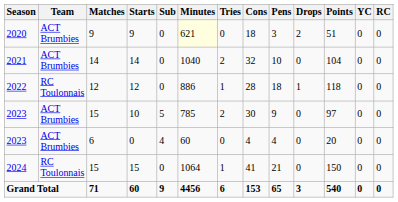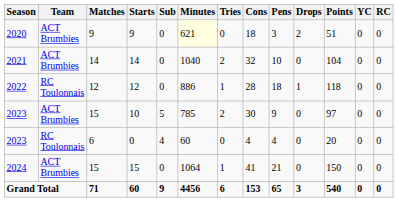(60, 141) ACT Brumbies -> (62, 141) RC Toulonnais
(62, 168) RC Toulonnais -> (60, 168) ACT Brumbies
